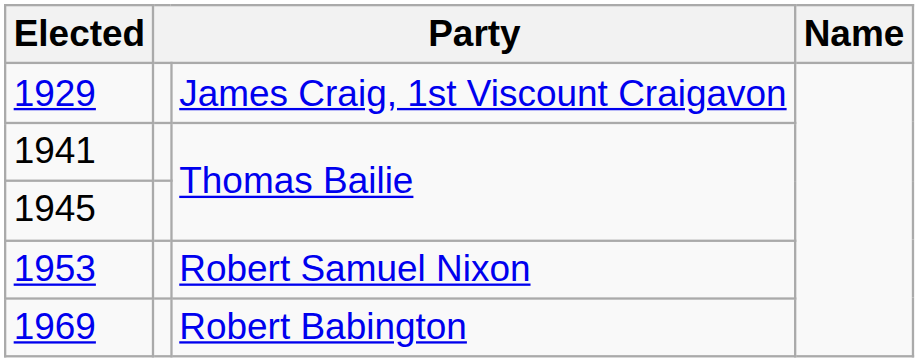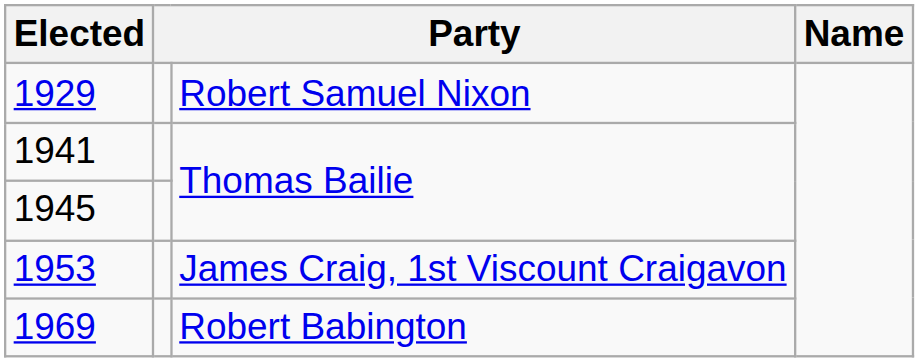(483, 92) James Craig, 1st Viscount Craigavon -> (355, 92) Robert Samuel Nixon
(355, 268) Robert Samuel Nixon -> (483, 268) James Craig, 1st Viscount Craigavon
